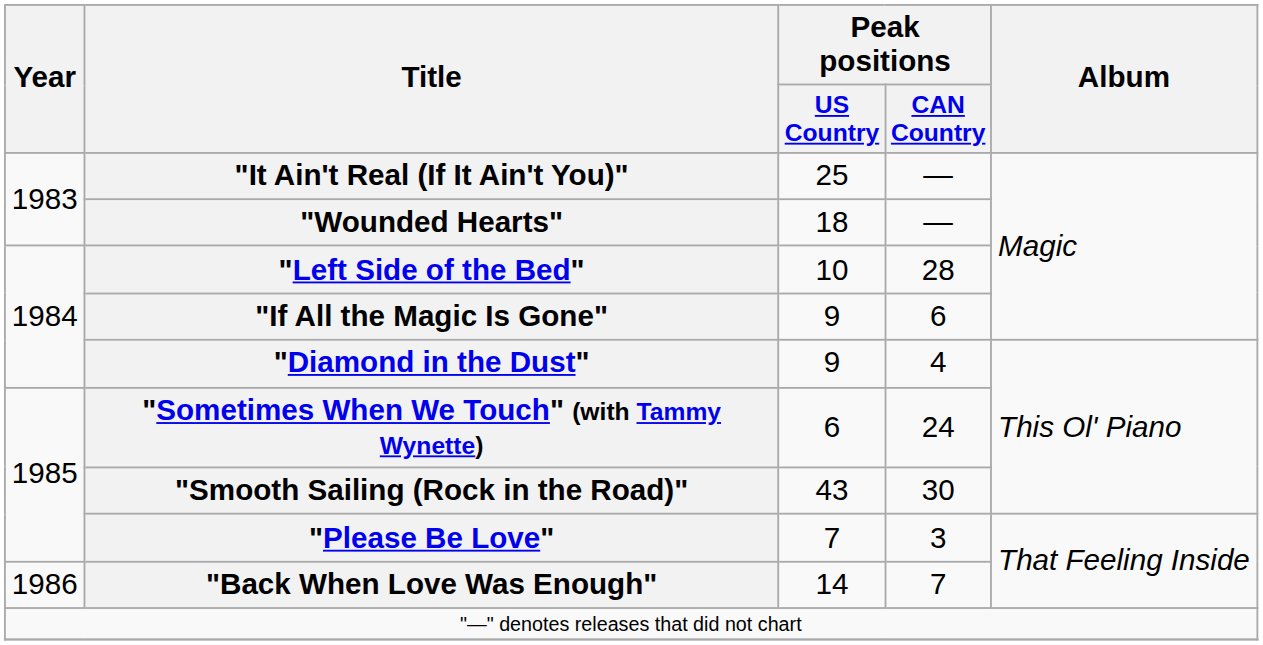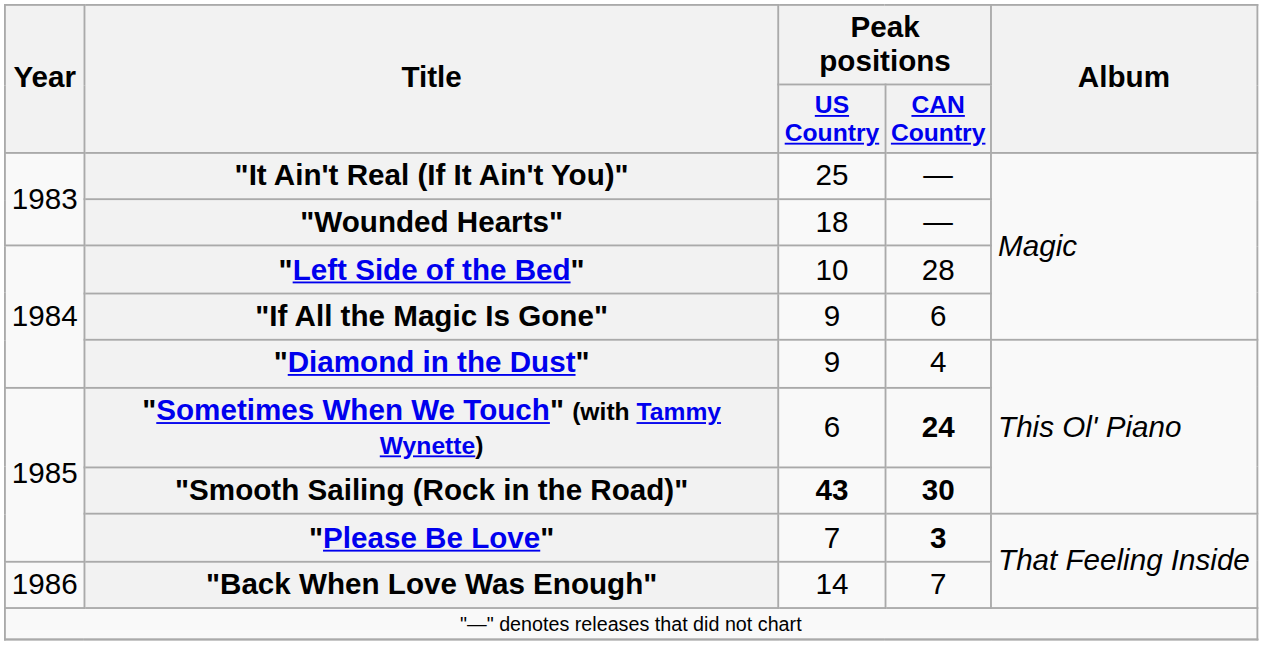(938, 426) normal -> (938, 426) bold
(832, 490) normal -> (832, 490) bold
(938, 490) normal -> (938, 490) bold
(938, 537) normal -> (938, 537) bold
